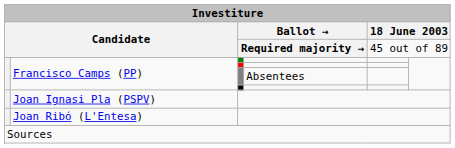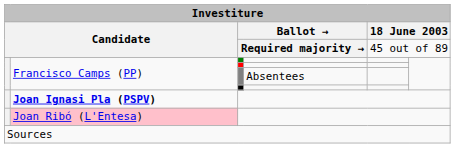(84, 99) normal -> (84, 99) bold
(78, 117) no background -> (78, 117) pink background
